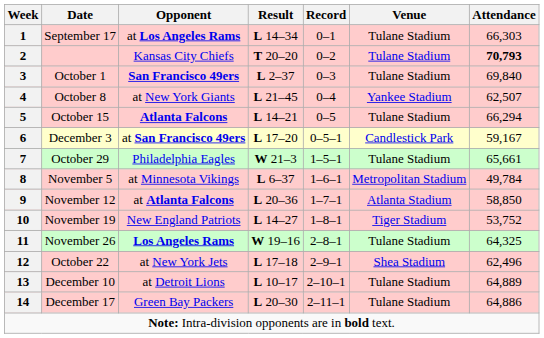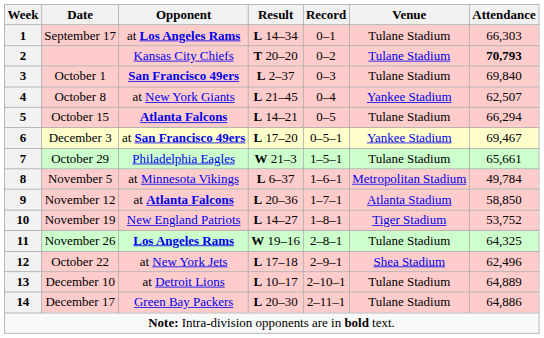(409, 138) Candlestick Park -> (409, 138) Yankee Stadium
(504, 138) 59,167 -> (504, 138) 69,467
